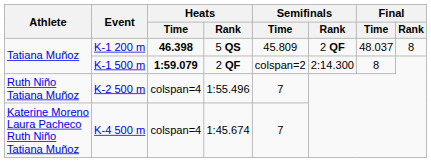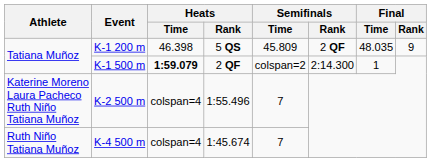(176, 48) bold -> (176, 48) normal
(376, 48) 48.037 -> (376, 48) 48.035
(411, 48) 8 -> (411, 48) 9
(376, 65) 8 -> (376, 65) 1
(43, 89) Ruth Niño Tatiana Muñoz -> (48, 101) Katerine Moreno Laura Pacheco Ruth Niño Tatiana Muñoz
(48, 131) Katerine Moreno Laura Pacheco Ruth Niño Tatiana Muñoz -> (43, 143) Ruth Niño Tatiana Muñoz
